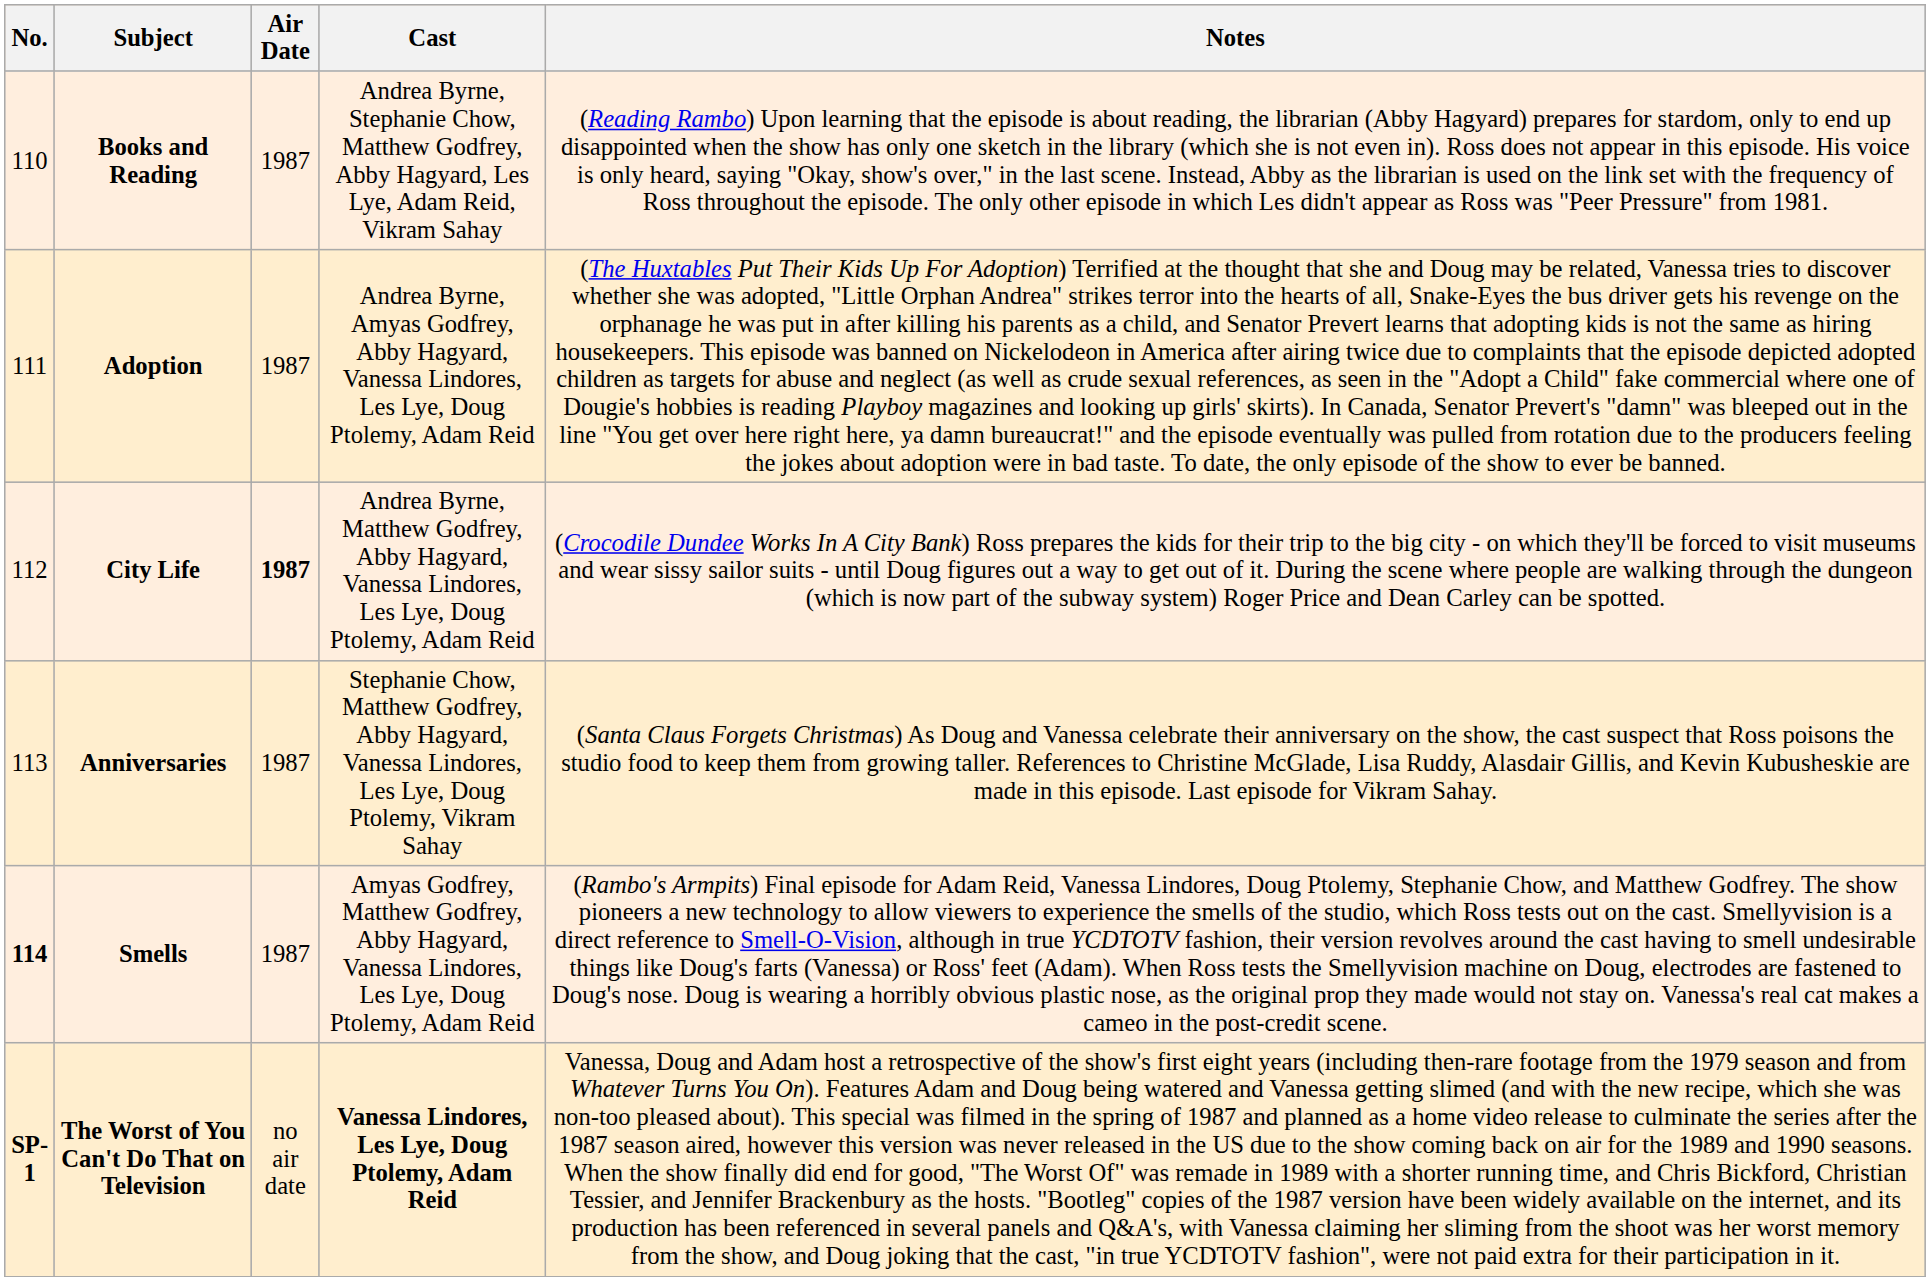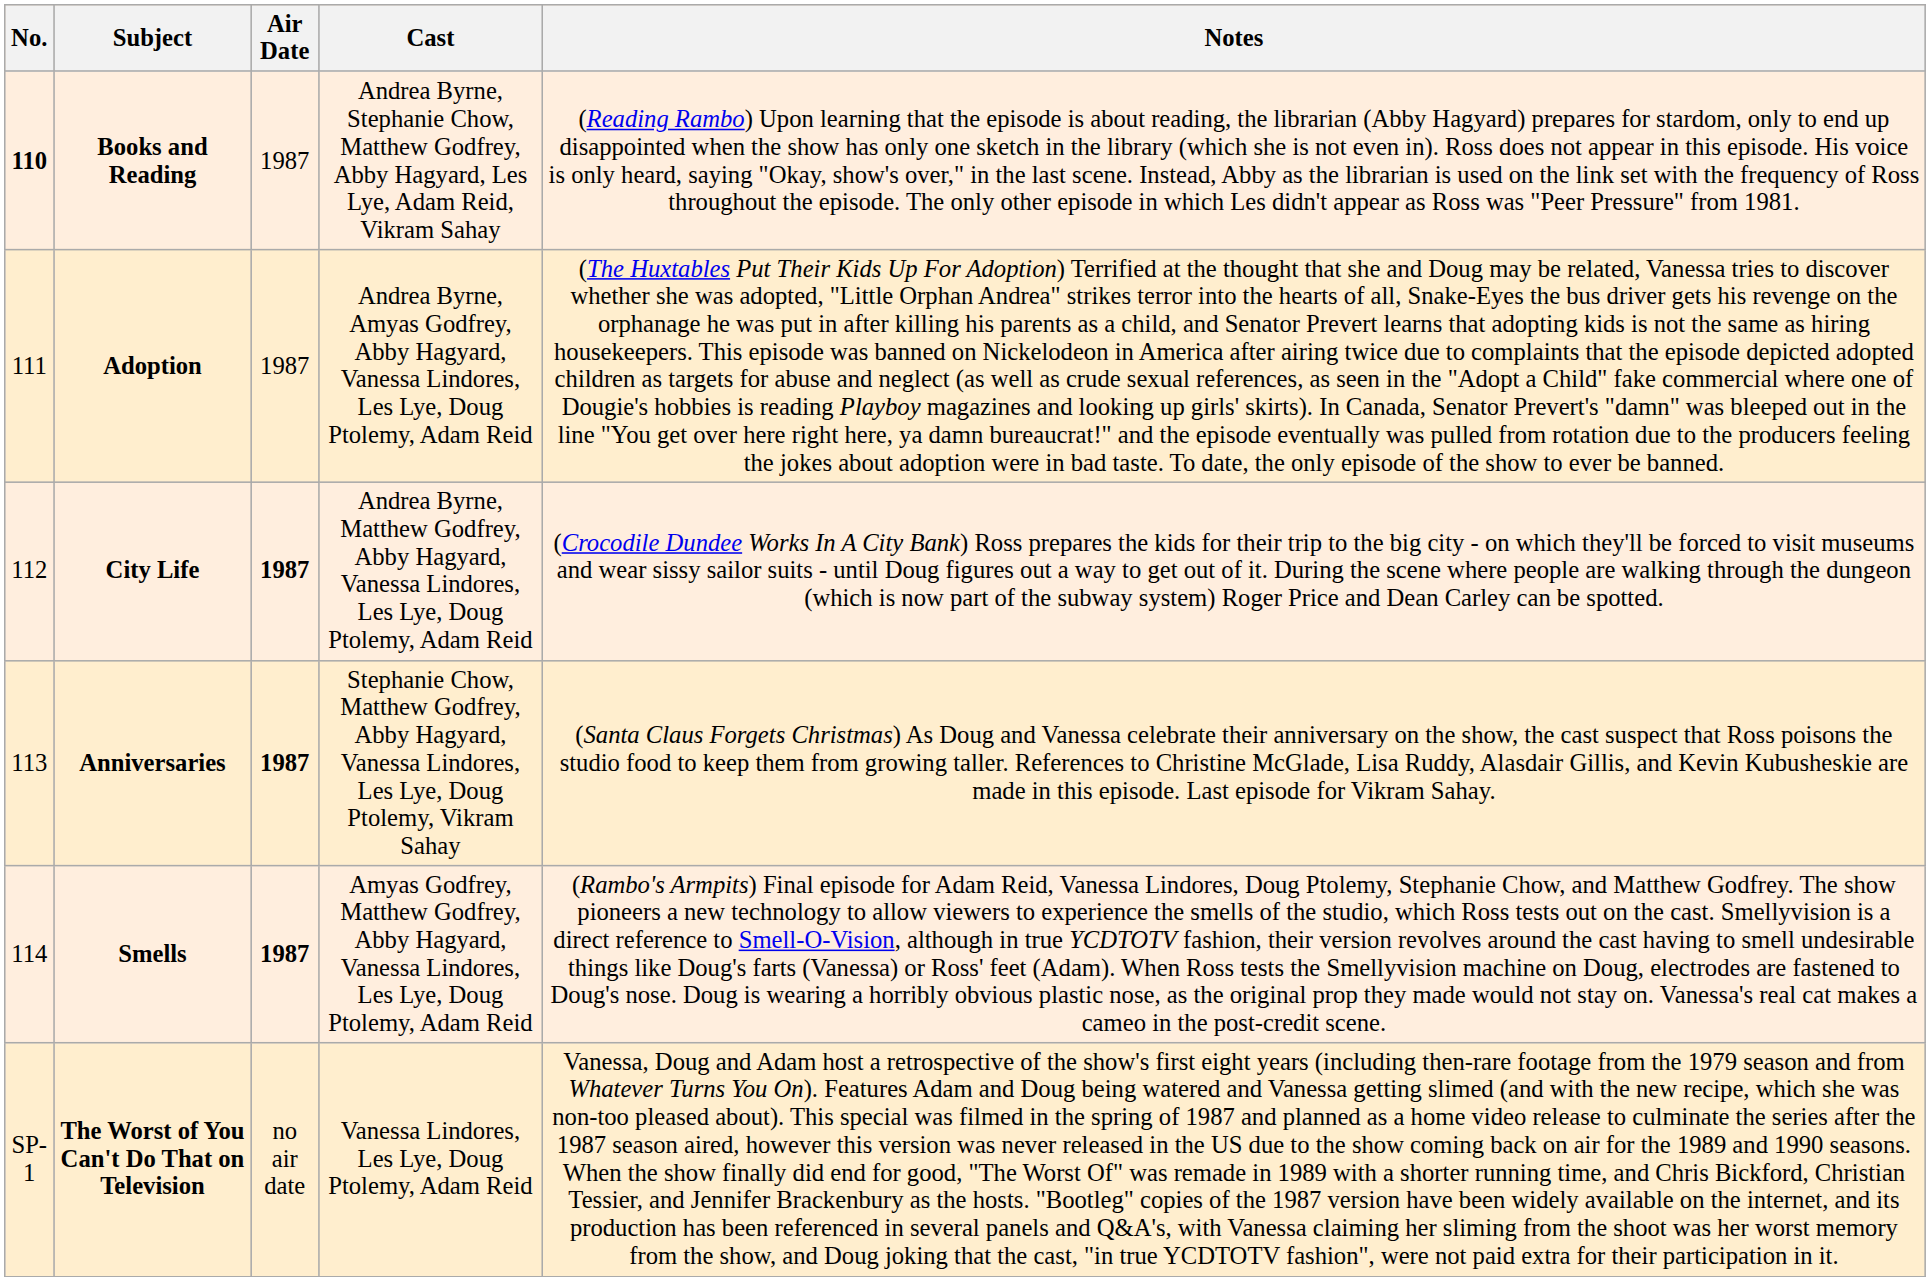(30, 160) normal -> (29, 160) bold
(285, 762) normal -> (285, 762) bold
(30, 954) bold -> (29, 954) normal
(285, 954) normal -> (285, 954) bold
(30, 1159) bold -> (29, 1159) normal
(432, 1159) bold -> (430, 1159) normal
